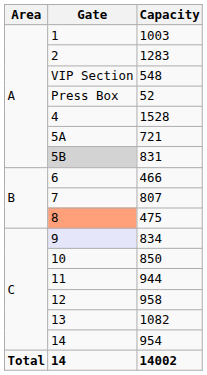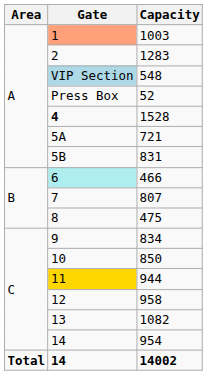(55, 35) no background -> (55, 35) lightsalmon background
(92, 76) no background -> (92, 76) lightblue background
(55, 116) normal -> (55, 116) bold
(58, 157) lightgrey background -> (58, 157) no background
(55, 177) no background -> (55, 177) paleturquoise background
(55, 218) lightsalmon background -> (55, 218) no background
(55, 238) lavender background -> (55, 238) no background
(58, 279) no background -> (58, 279) gold background
